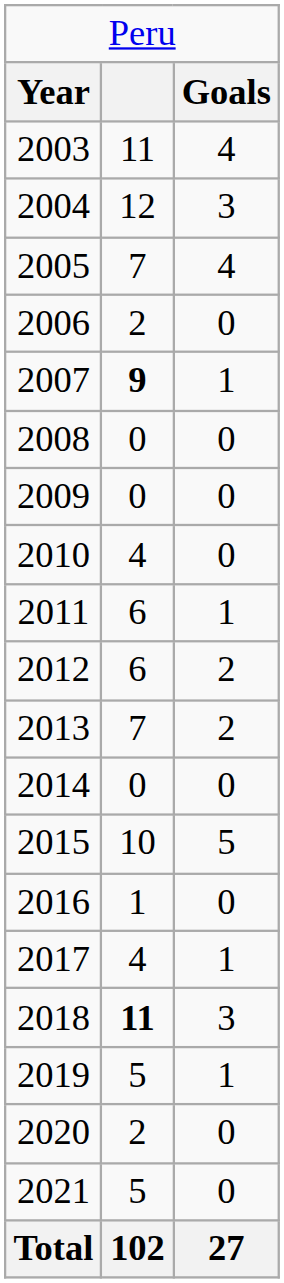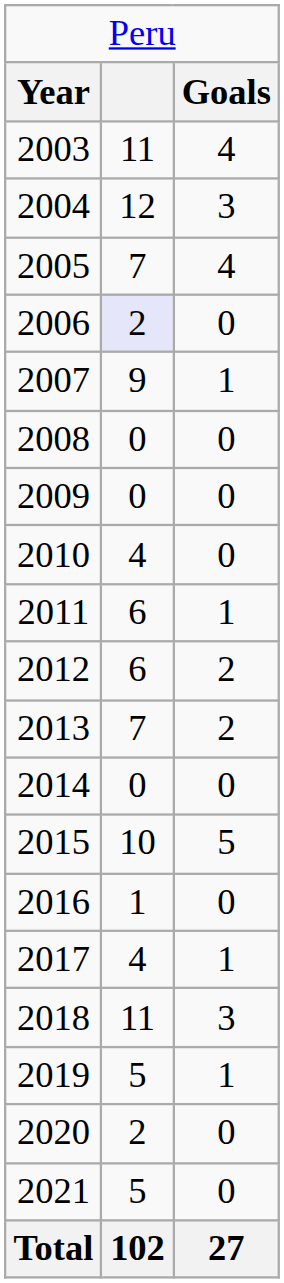(137, 322) no background -> (137, 322) lavender background
(137, 380) bold -> (137, 380) normal
(137, 1016) bold -> (137, 1016) normal
